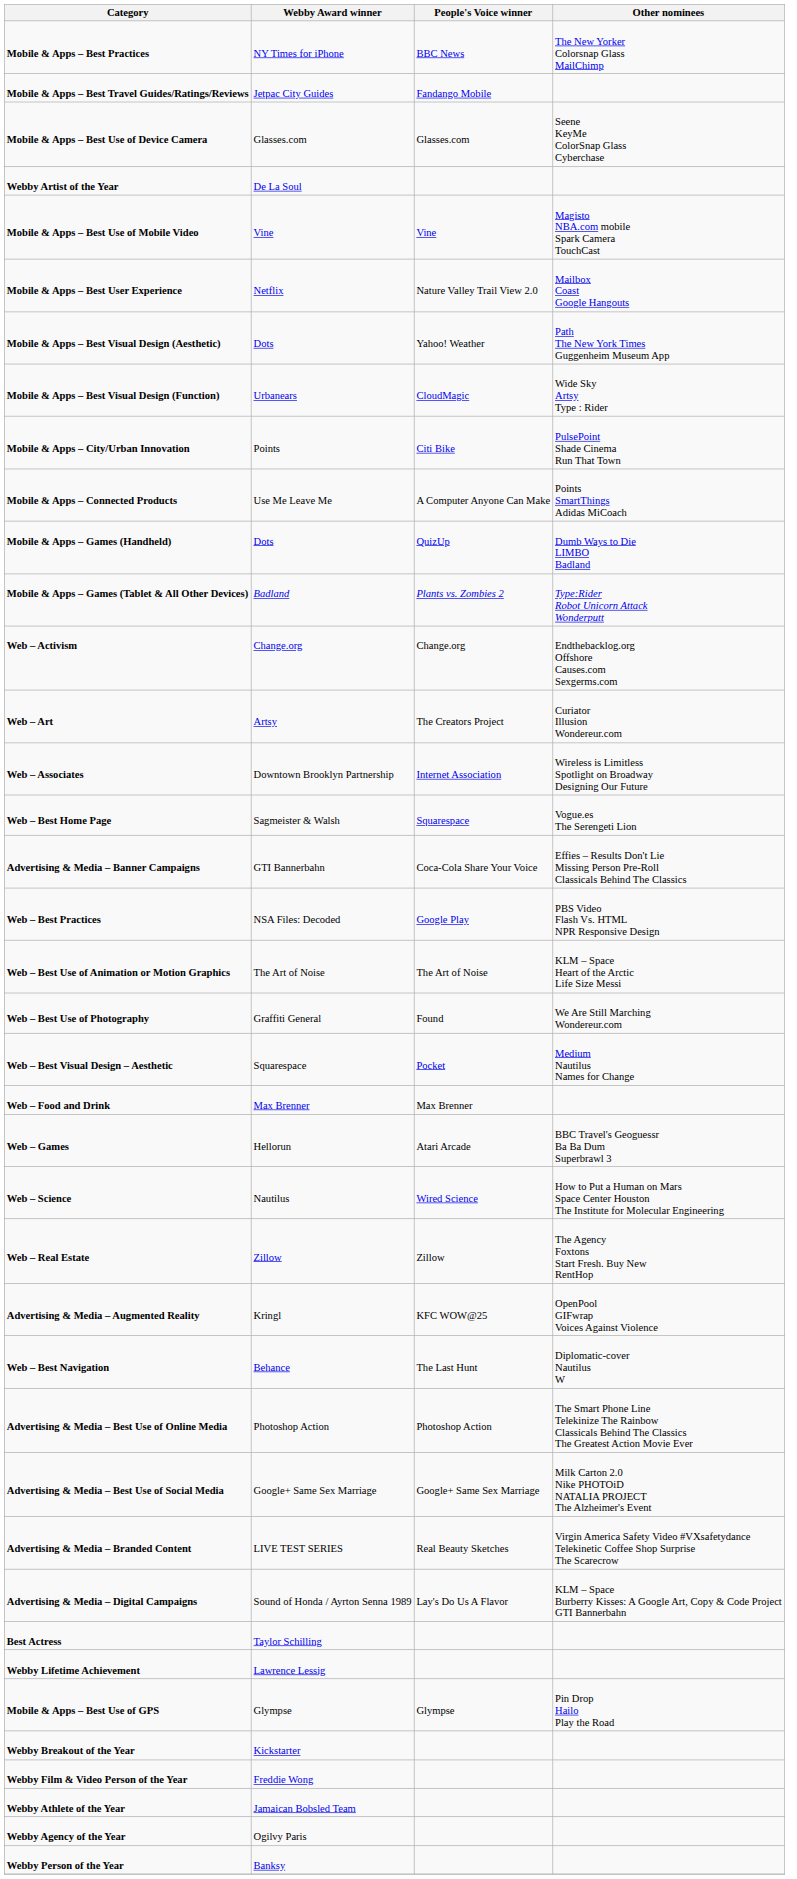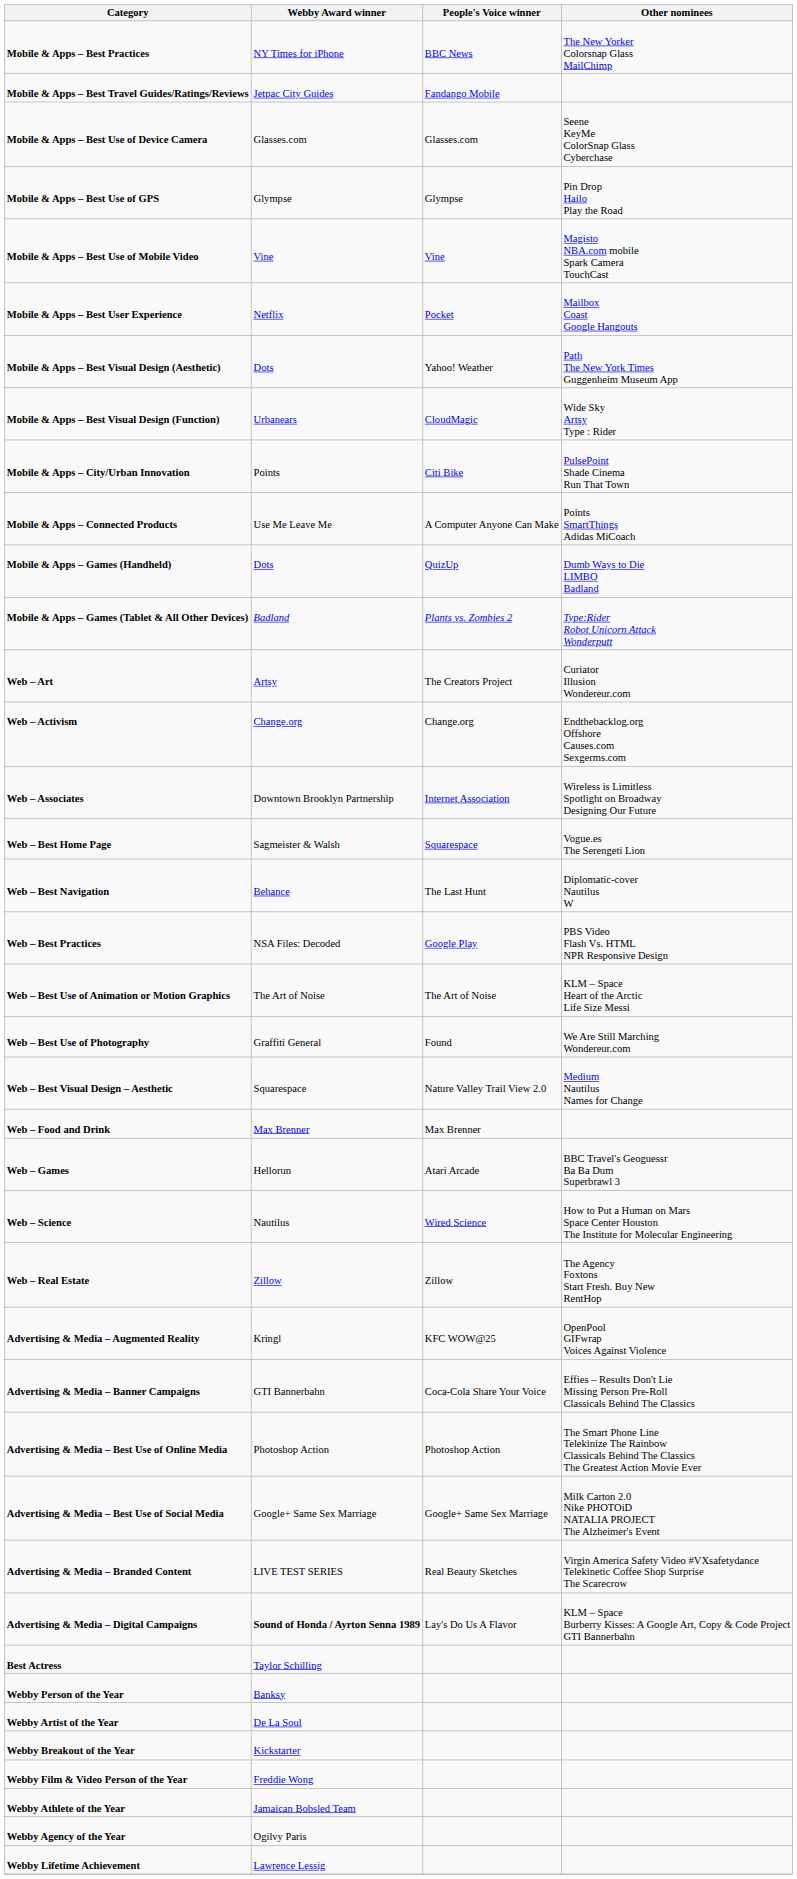rows swapped: (83, 1710) <-> (63, 186)
(477, 291) Nature Valley Trail View 2.0 -> (439, 315) Pocket
rows swapped: (42, 646) <-> (30, 722)
rows swapped: (58, 1367) <-> (103, 867)
(431, 1065) Pocket -> (486, 1089) Nature Valley Trail View 2.0
(333, 1601) normal -> (337, 1625) bold
rows swapped: (65, 1865) <-> (73, 1670)
